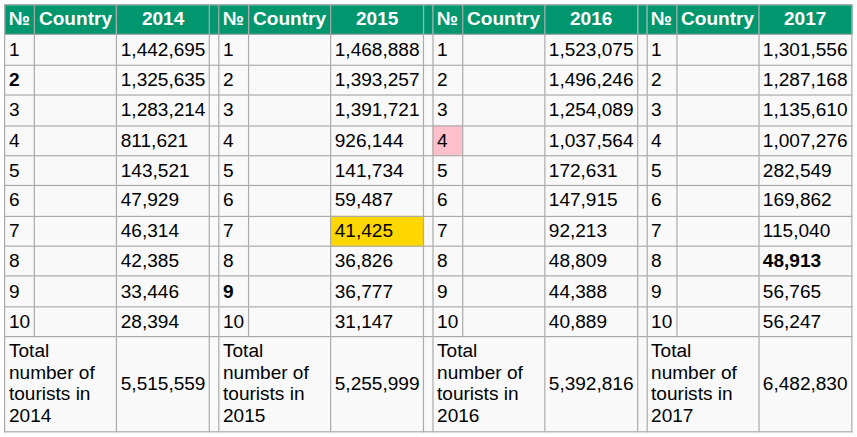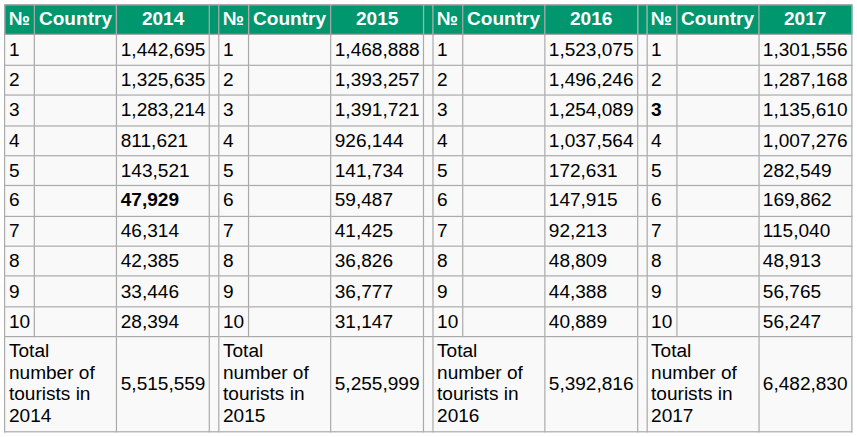(14, 79) bold -> (14, 79) normal
(656, 110) normal -> (656, 110) bold
(442, 140) pink background -> (442, 140) no background
(150, 200) normal -> (150, 200) bold
(364, 230) gold background -> (364, 230) no background
(792, 261) bold -> (792, 261) normal
(228, 291) bold -> (228, 291) normal
